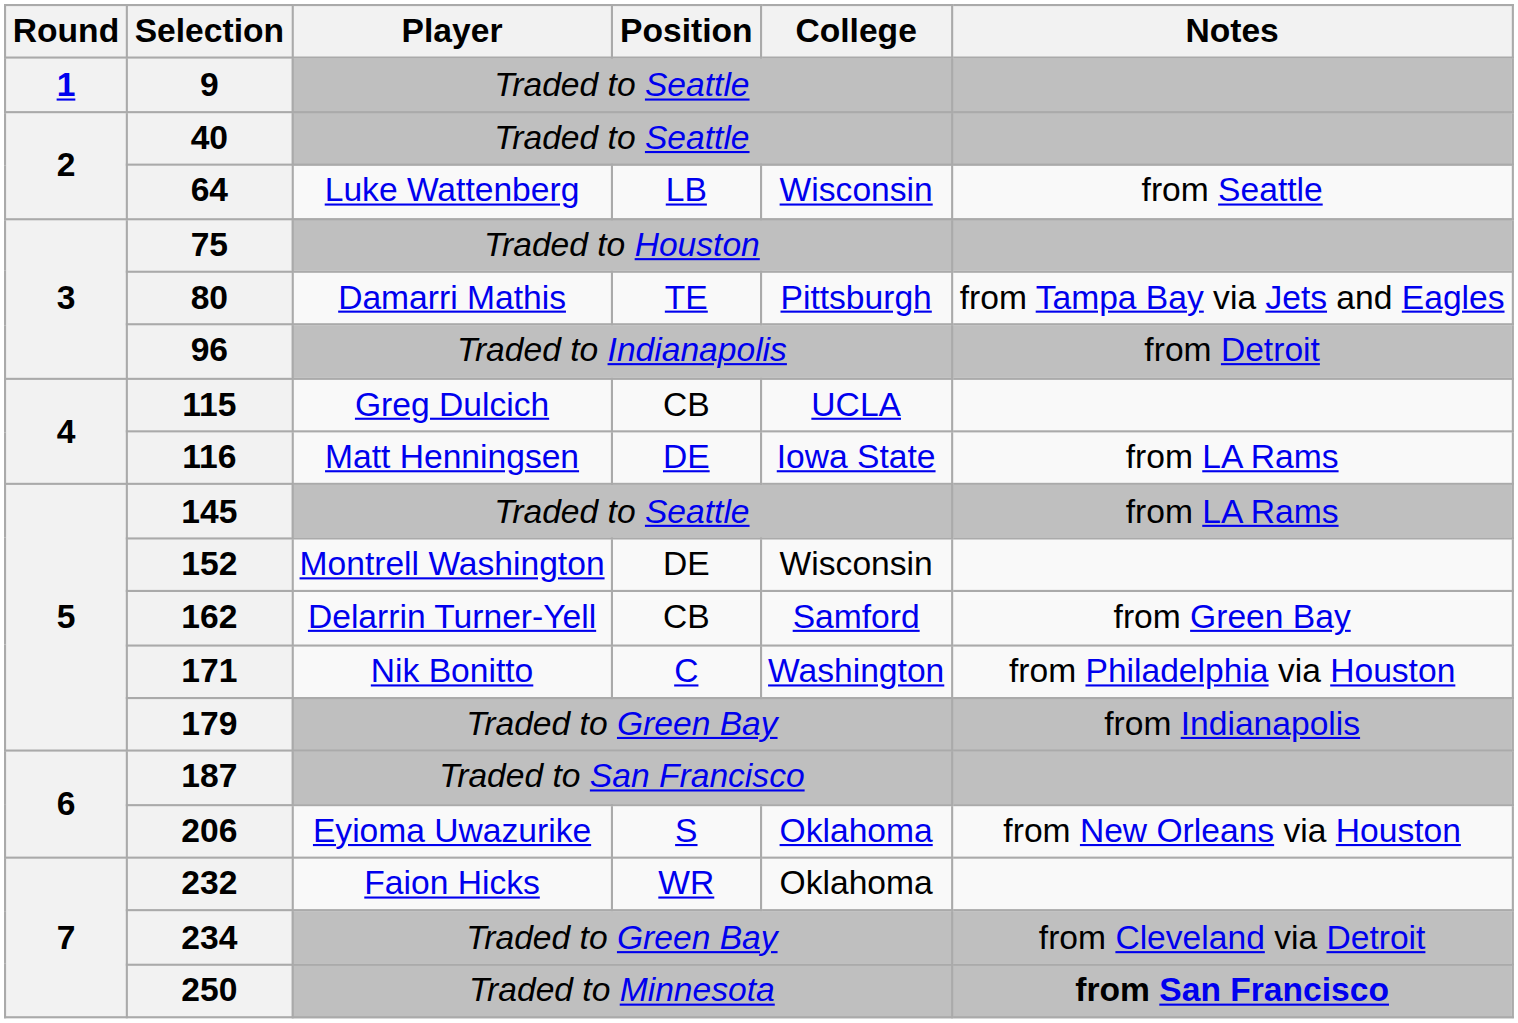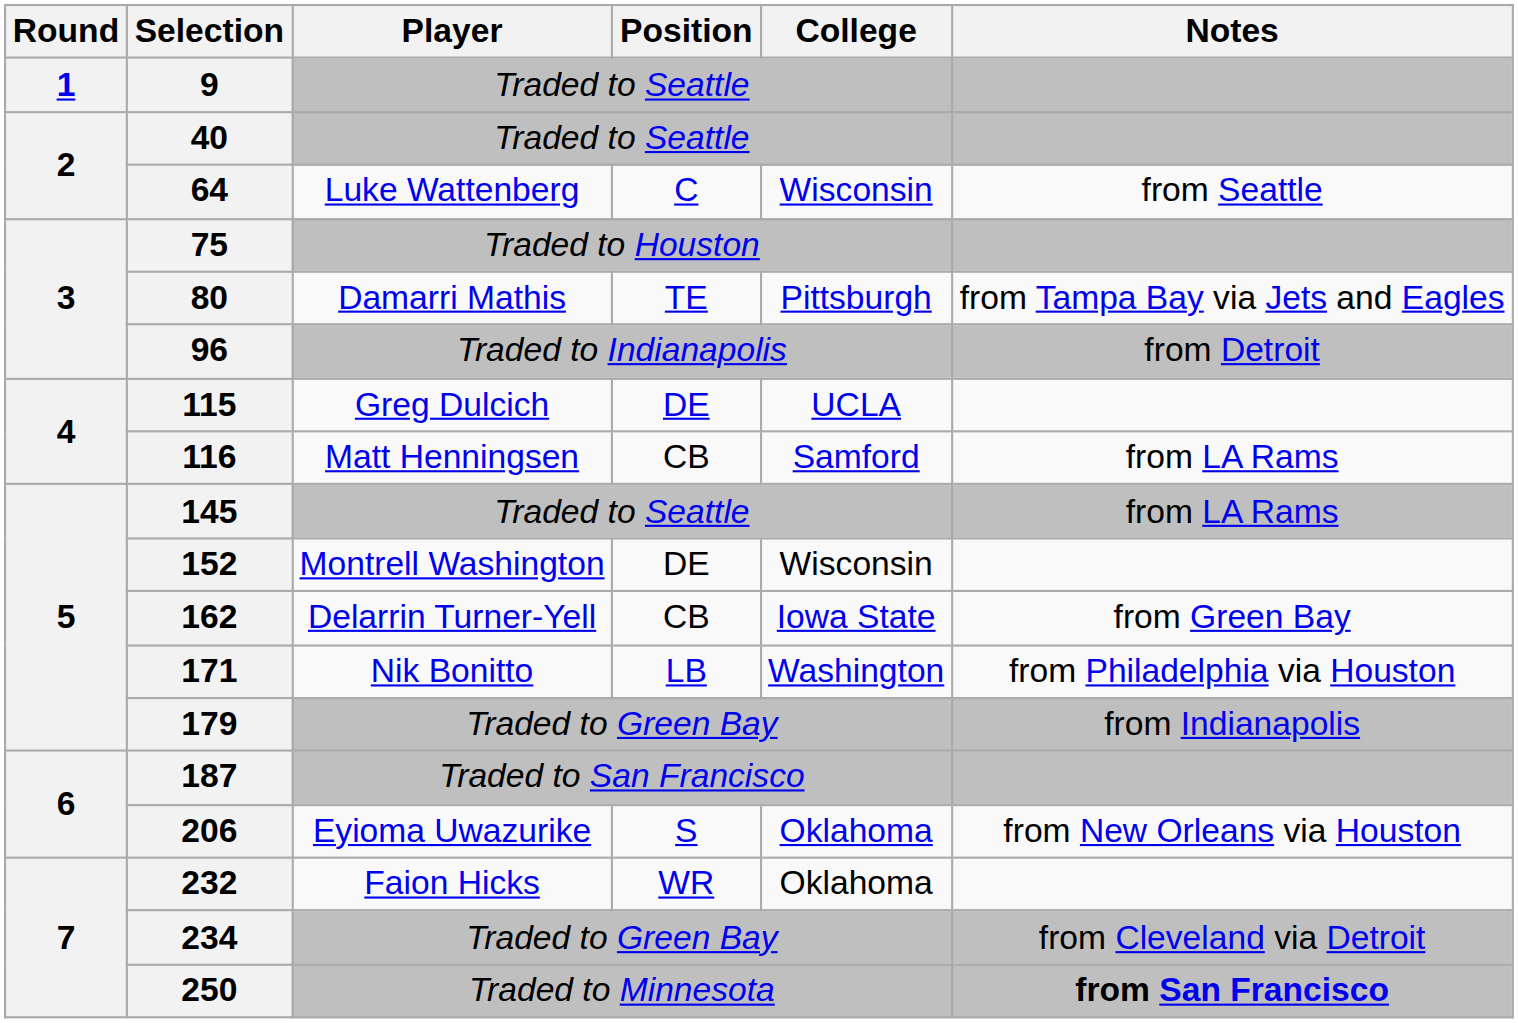(686, 191) LB -> (686, 191) C
(686, 404) CB -> (686, 404) DE
(686, 457) DE -> (686, 457) CB
(856, 457) Iowa State -> (856, 457) Samford
(856, 617) Samford -> (856, 617) Iowa State
(686, 670) C -> (686, 670) LB
